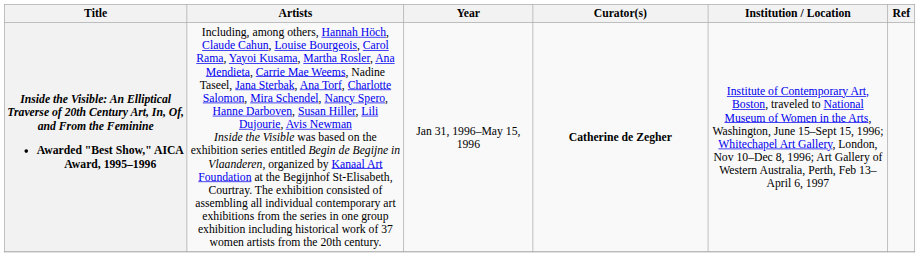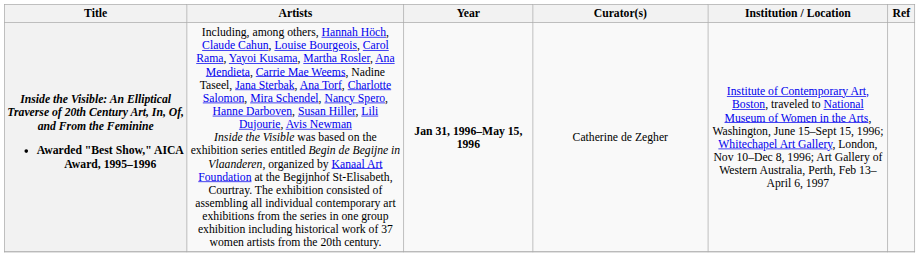(468, 137) normal -> (468, 137) bold
(620, 137) bold -> (620, 137) normal
